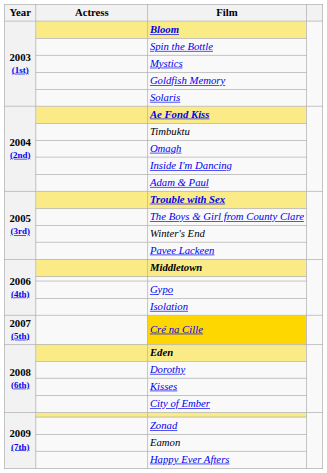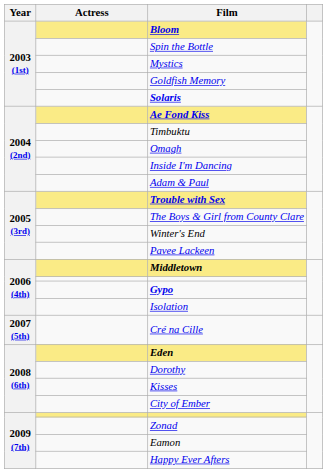(165, 98) normal -> (165, 98) bold
(161, 289) normal -> (161, 289) bold
(176, 329) gold background -> (176, 329) no background
